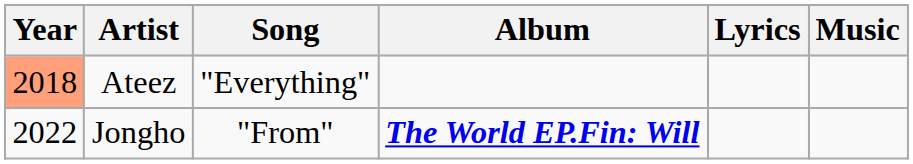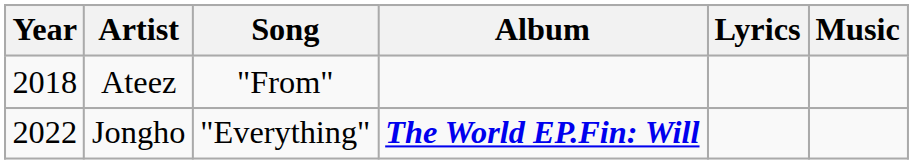(45, 81) lightsalmon background -> (45, 81) no background
(285, 81) "Everything" -> (285, 81) "From"
(285, 132) "From" -> (285, 132) "Everything"
